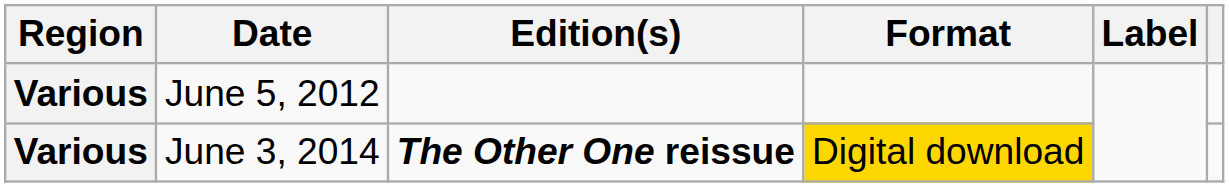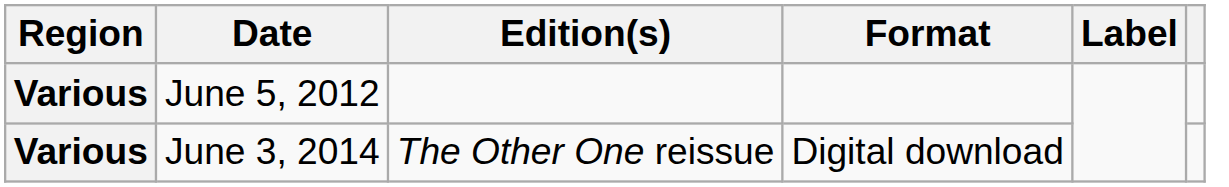(596, 151) bold -> (586, 151) normal
(948, 151) gold background -> (928, 151) no background
